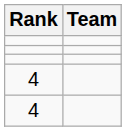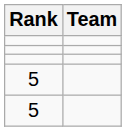(33, 79) 4 -> (33, 79) 5
(33, 110) 4 -> (33, 110) 5
